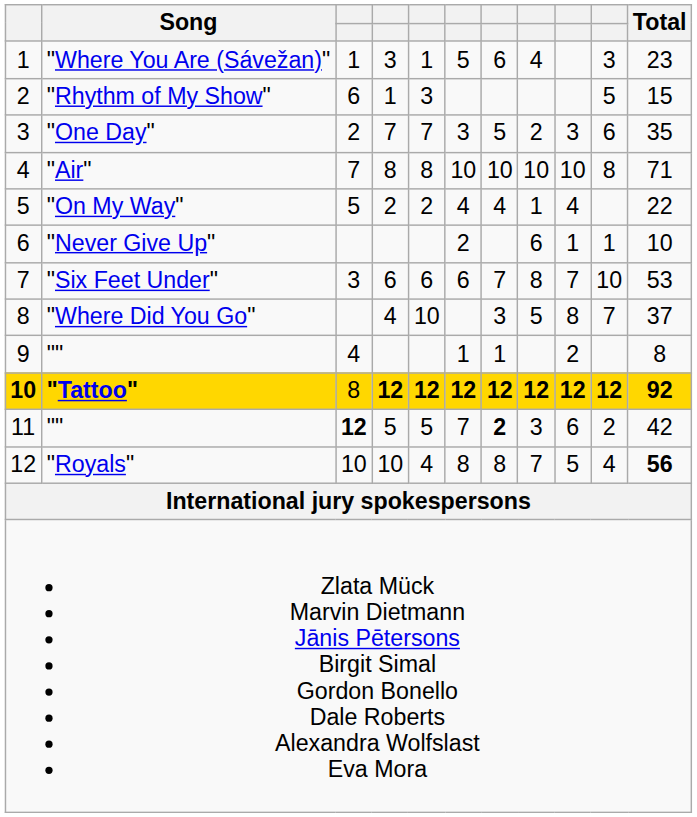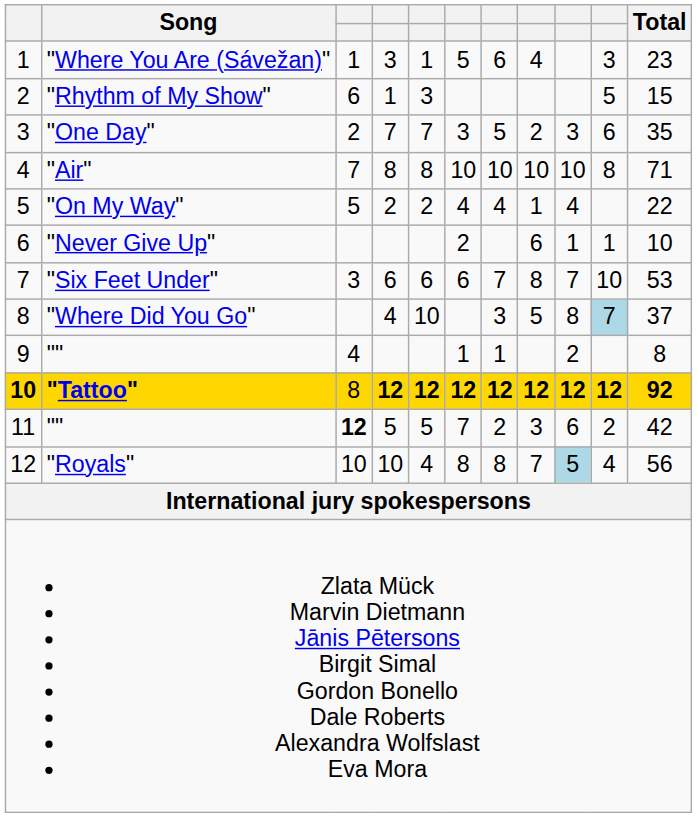(609, 317) no background -> (609, 317) lightblue background
(500, 427) bold -> (500, 427) normal
(573, 464) no background -> (573, 464) lightblue background
(660, 464) bold -> (660, 464) normal
